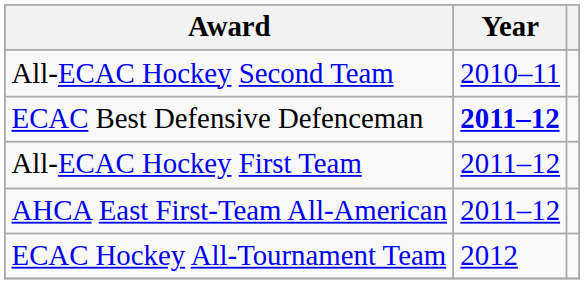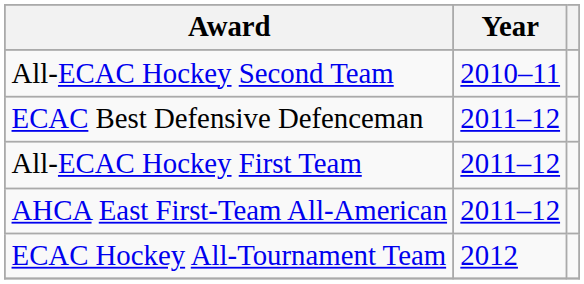(510, 118) bold -> (510, 118) normal
